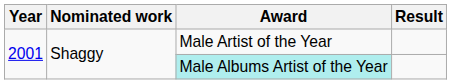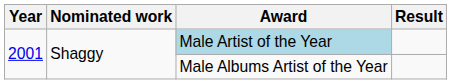(256, 41) no background -> (256, 41) lightblue background
(284, 66) paleturquoise background -> (284, 66) no background
